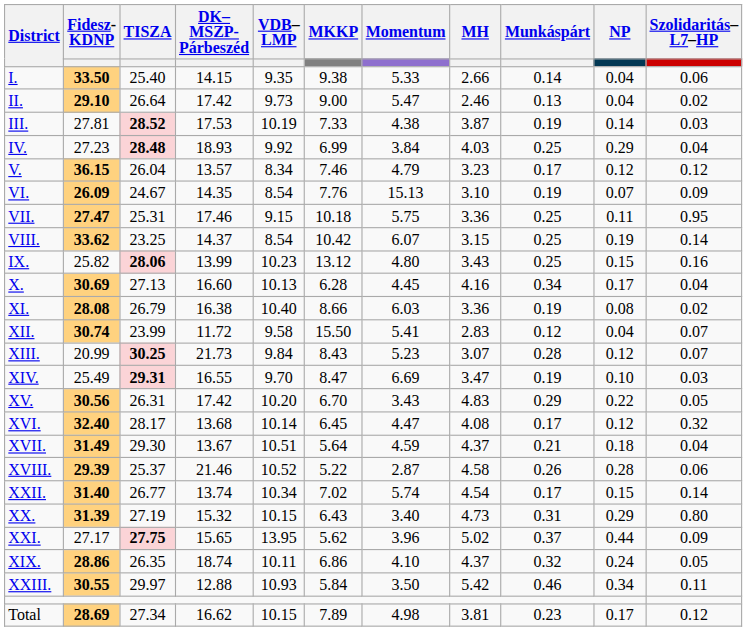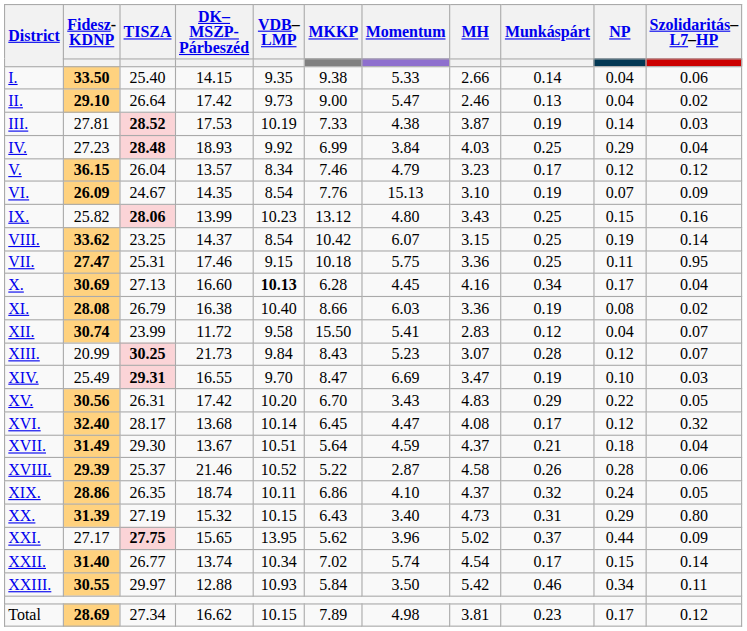rows swapped: (21, 216) <-> (19, 262)
(279, 285) normal -> (279, 285) bold
rows swapped: (25, 562) <-> (27, 493)
